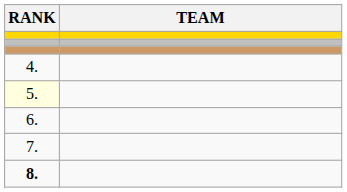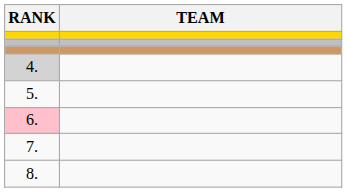(32, 67) no background -> (32, 67) lightgrey background
(32, 94) lightyellow background -> (32, 94) no background
(32, 120) no background -> (32, 120) pink background
(32, 173) bold -> (32, 173) normal
